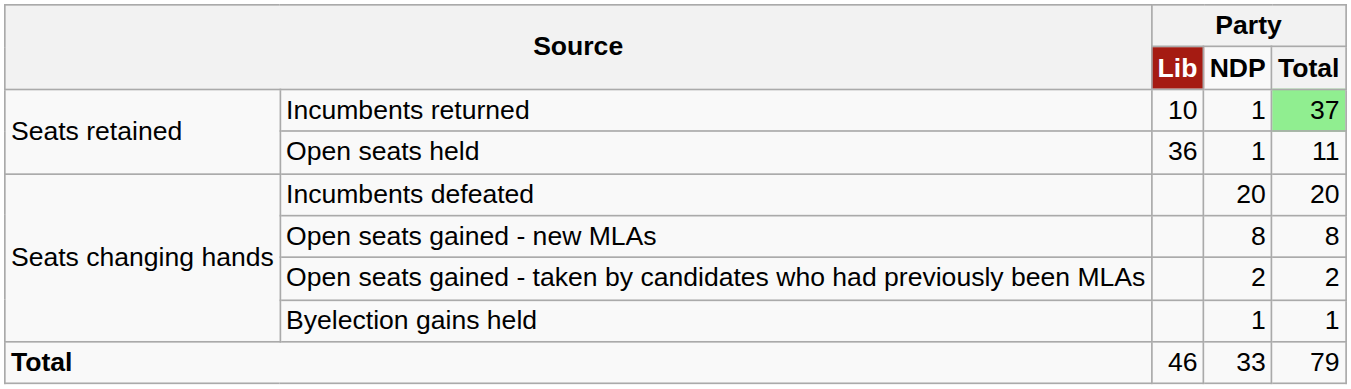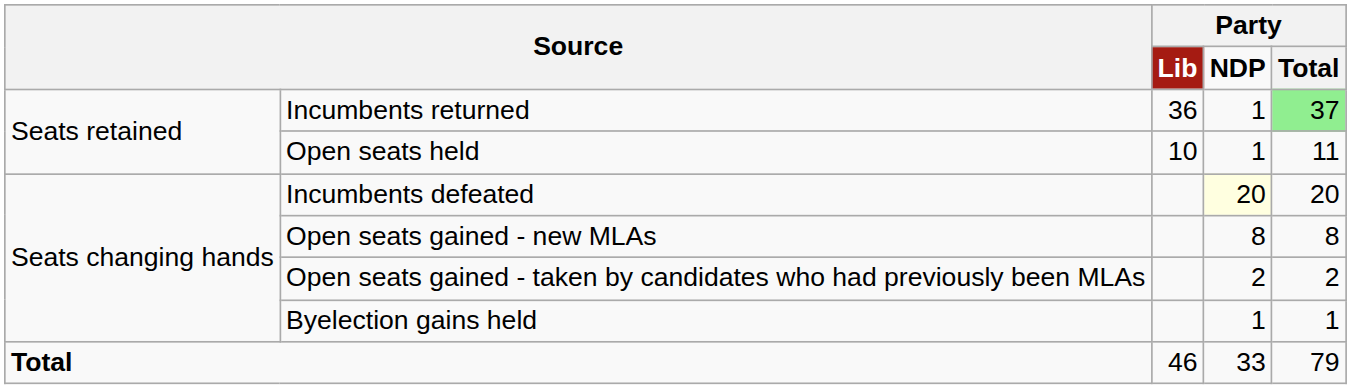(1183, 109) 10 -> (1183, 109) 36
(1183, 151) 36 -> (1183, 151) 10
(1251, 194) no background -> (1251, 194) lightyellow background
